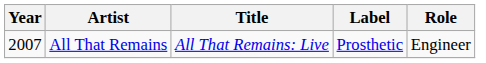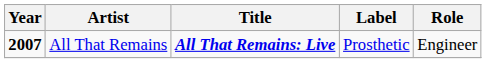(25, 44) normal -> (25, 44) bold
(252, 44) normal -> (255, 44) bold
